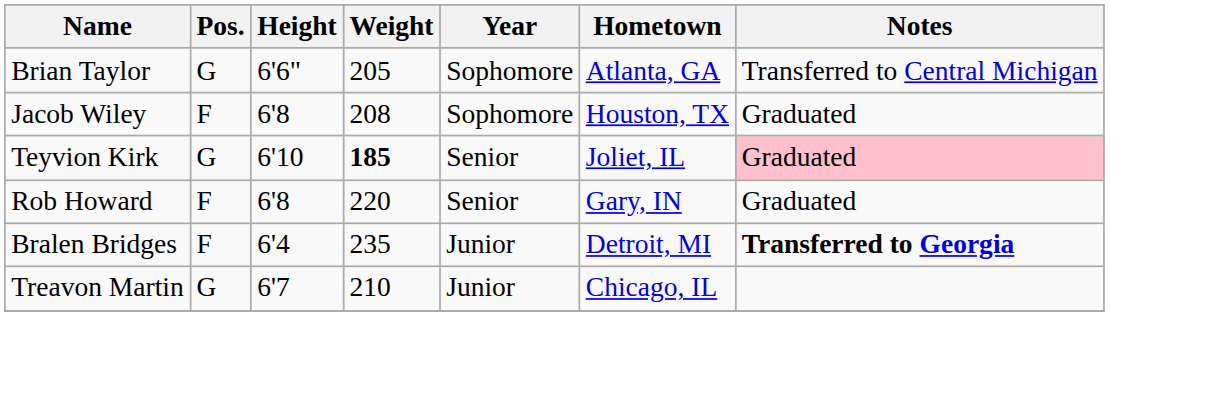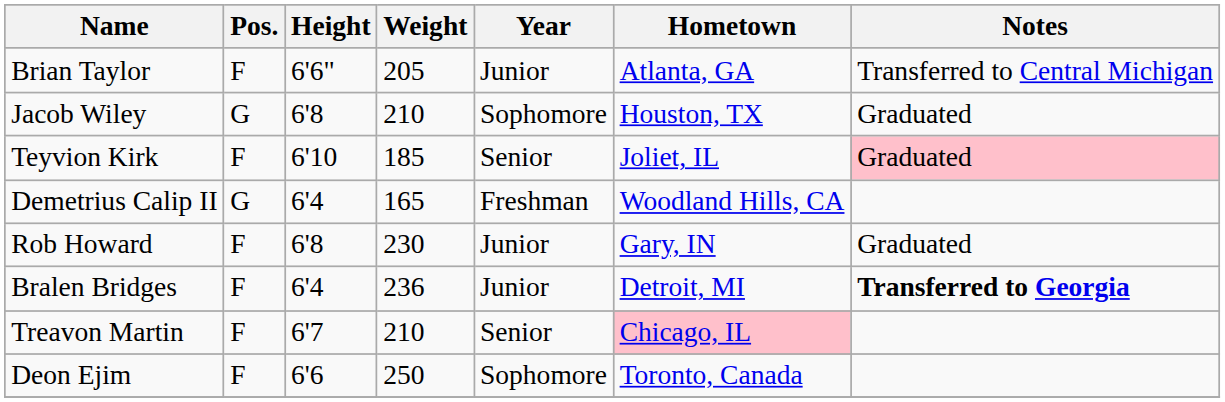(206, 69) G -> (238, 69) F
(510, 69) Sophomore -> (514, 69) Junior
(204, 113) F -> (240, 113) G
(370, 113) 208 -> (404, 113) 210
(206, 157) G -> (238, 157) F
(370, 157) bold -> (404, 157) normal
+ row: (114, 200)
(370, 200) 220 -> (404, 244) 230
(482, 200) Senior -> (514, 244) Junior
(370, 244) 235 -> (404, 288) 236
(206, 288) G -> (238, 331) F
(481, 288) Junior -> (516, 331) Senior
(652, 288) no background -> (685, 331) pink background
+ row: (71, 375)
